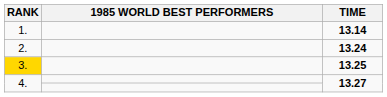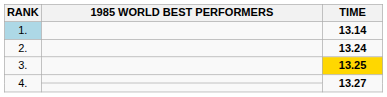(23, 30) no background -> (23, 30) lightblue background
(23, 65) gold background -> (23, 65) no background
(353, 65) no background -> (353, 65) gold background
